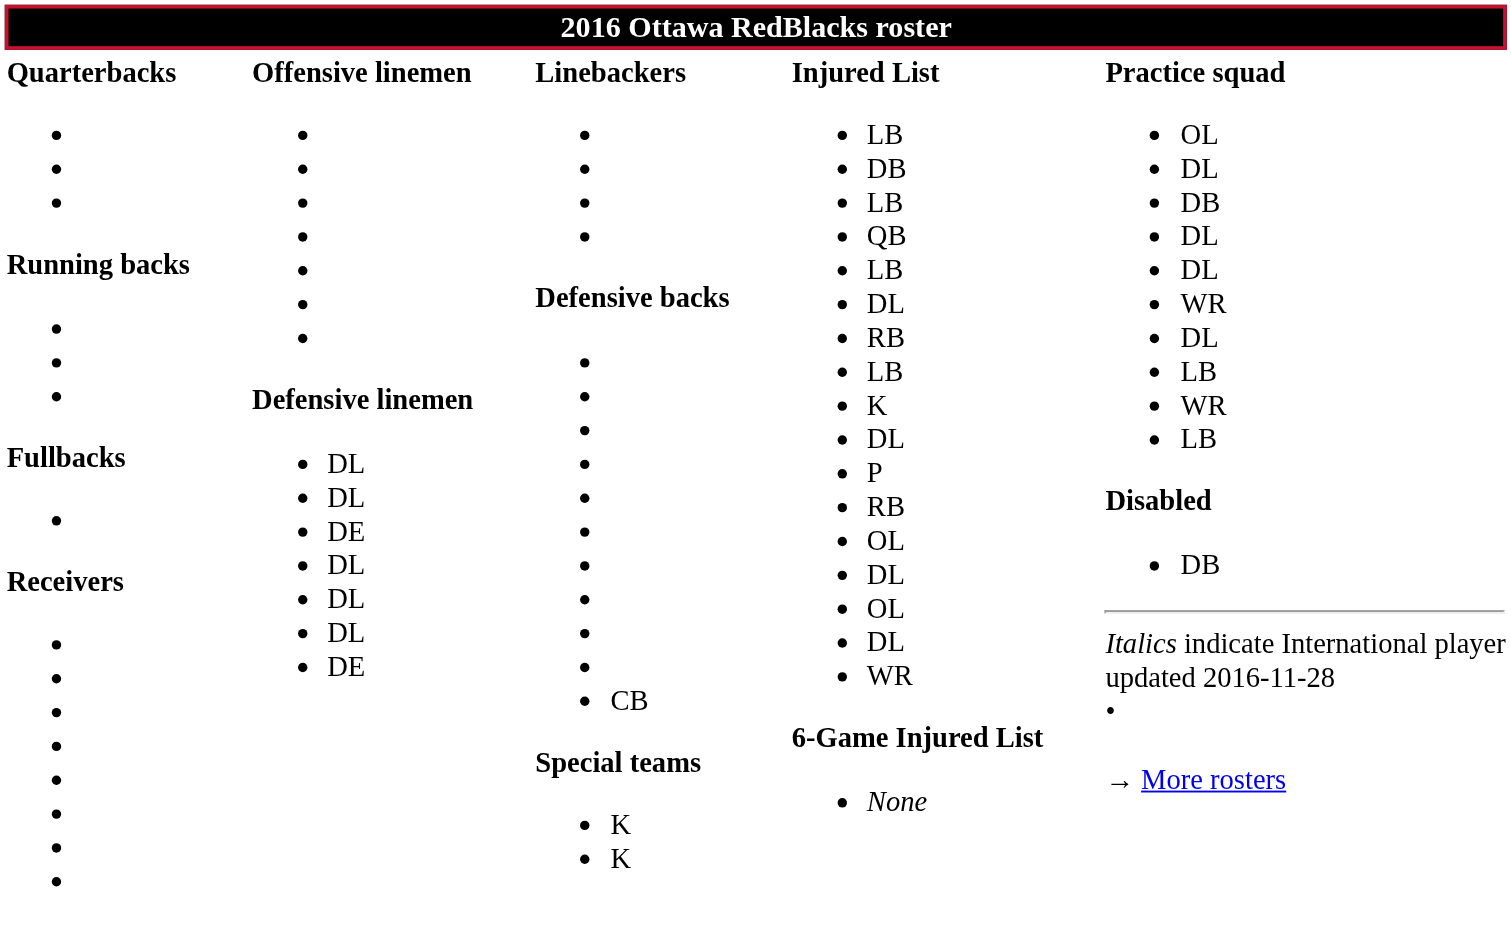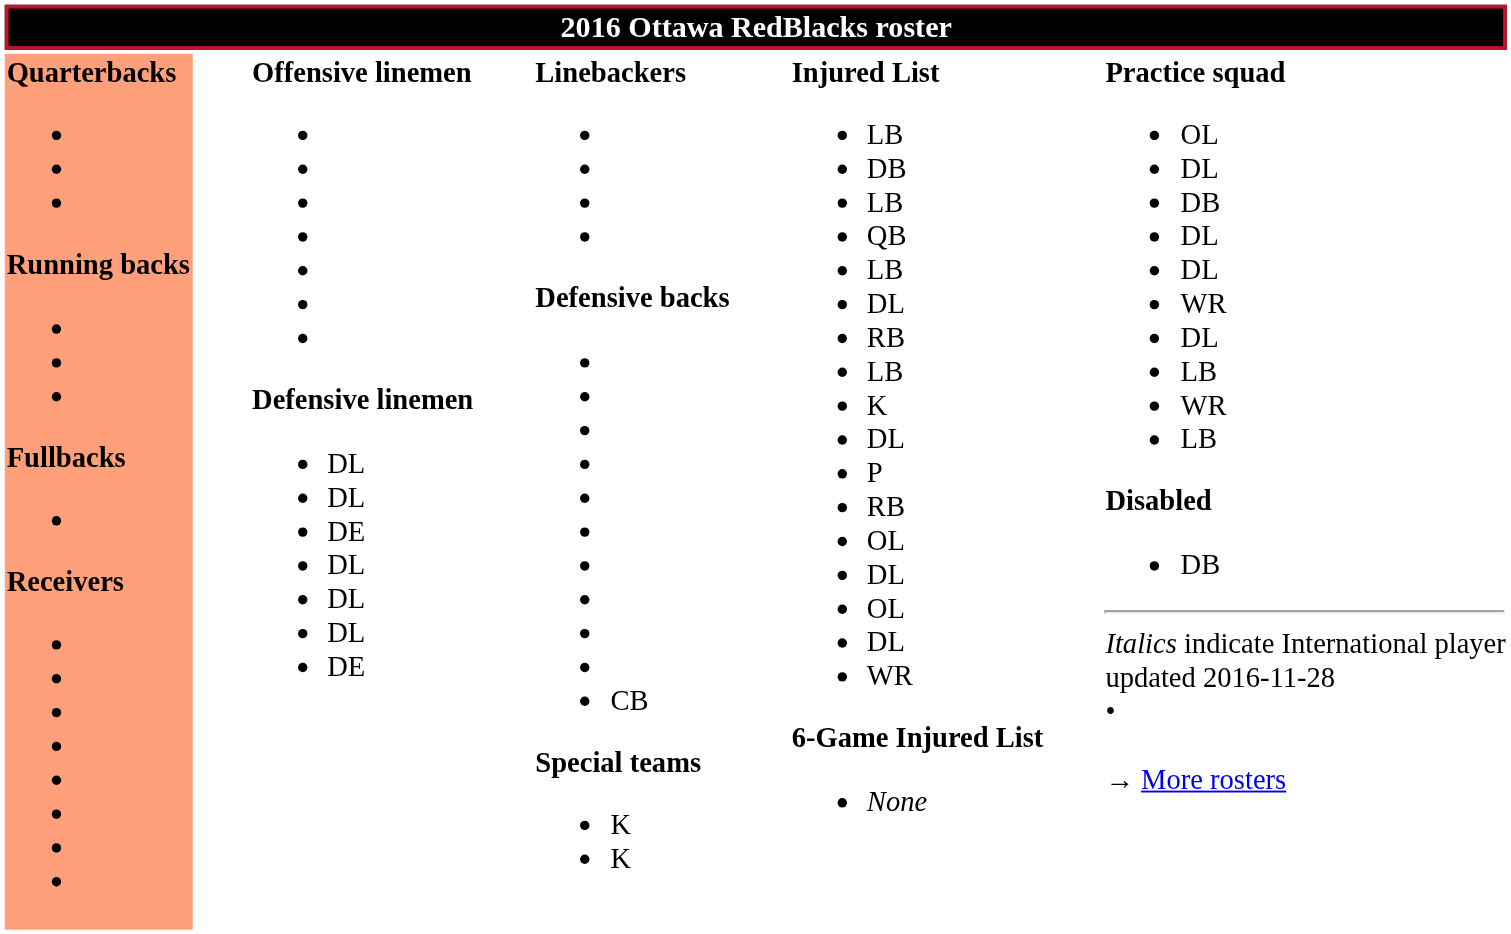(98, 477) no background -> (98, 477) lightsalmon background
